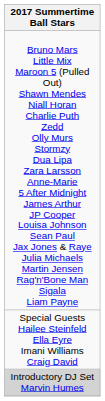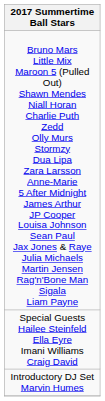(52, 382) lightgrey background -> (52, 382) no background
